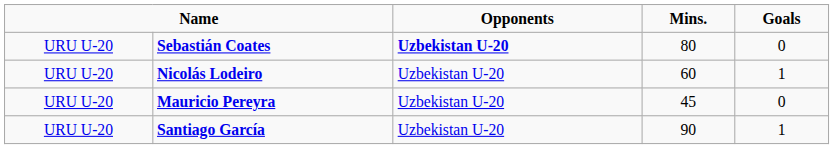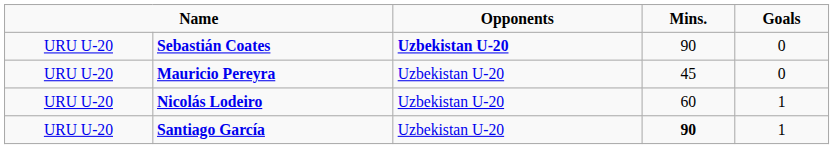(688, 46) 80 -> (688, 46) 90
rows swapped: (210, 74) <-> (216, 101)
(688, 129) normal -> (688, 129) bold
